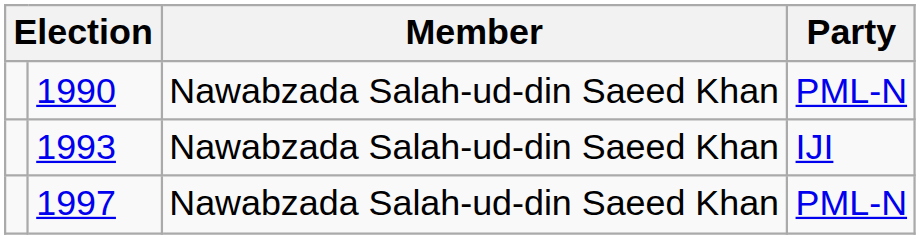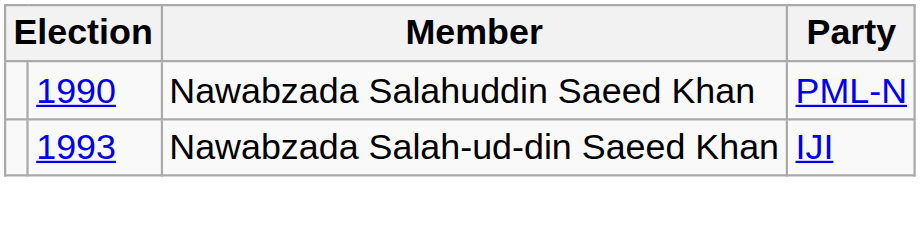(474, 89) Nawabzada Salah-ud-din Saeed Khan -> (462, 89) Nawabzada Salahuddin Saeed Khan
- row: (76, 203)
